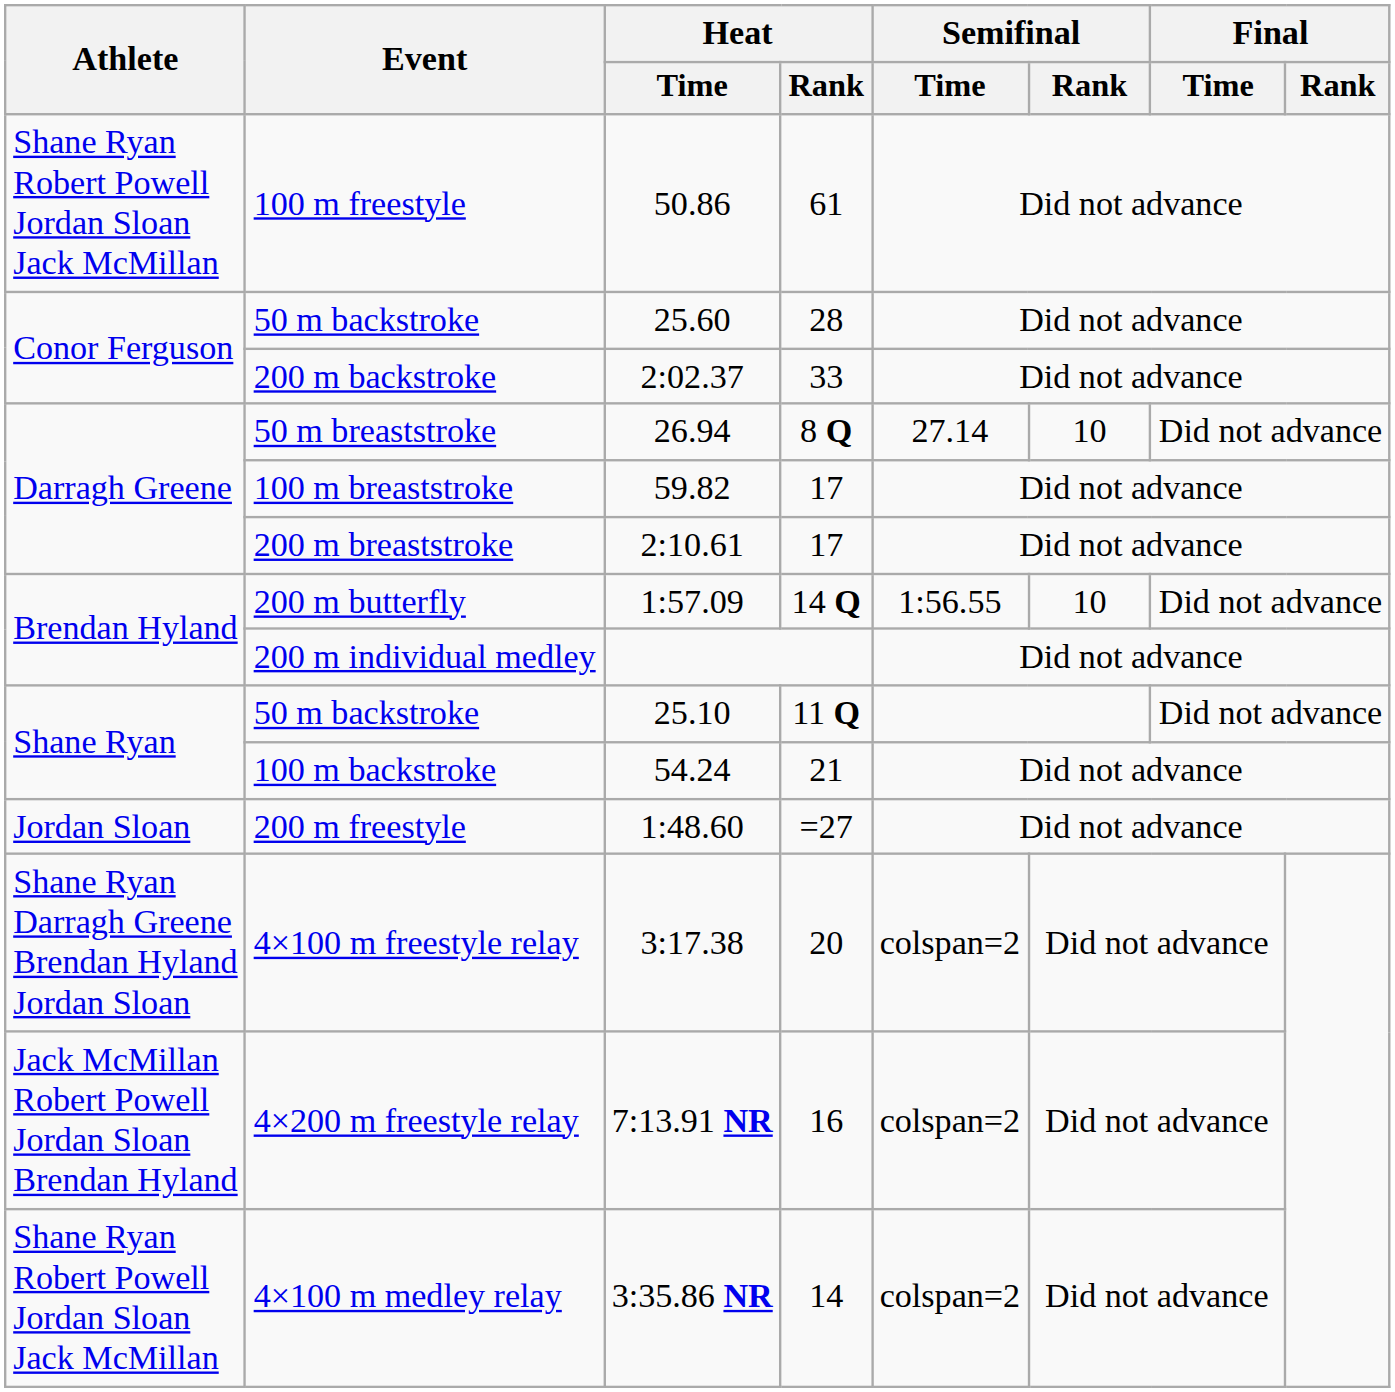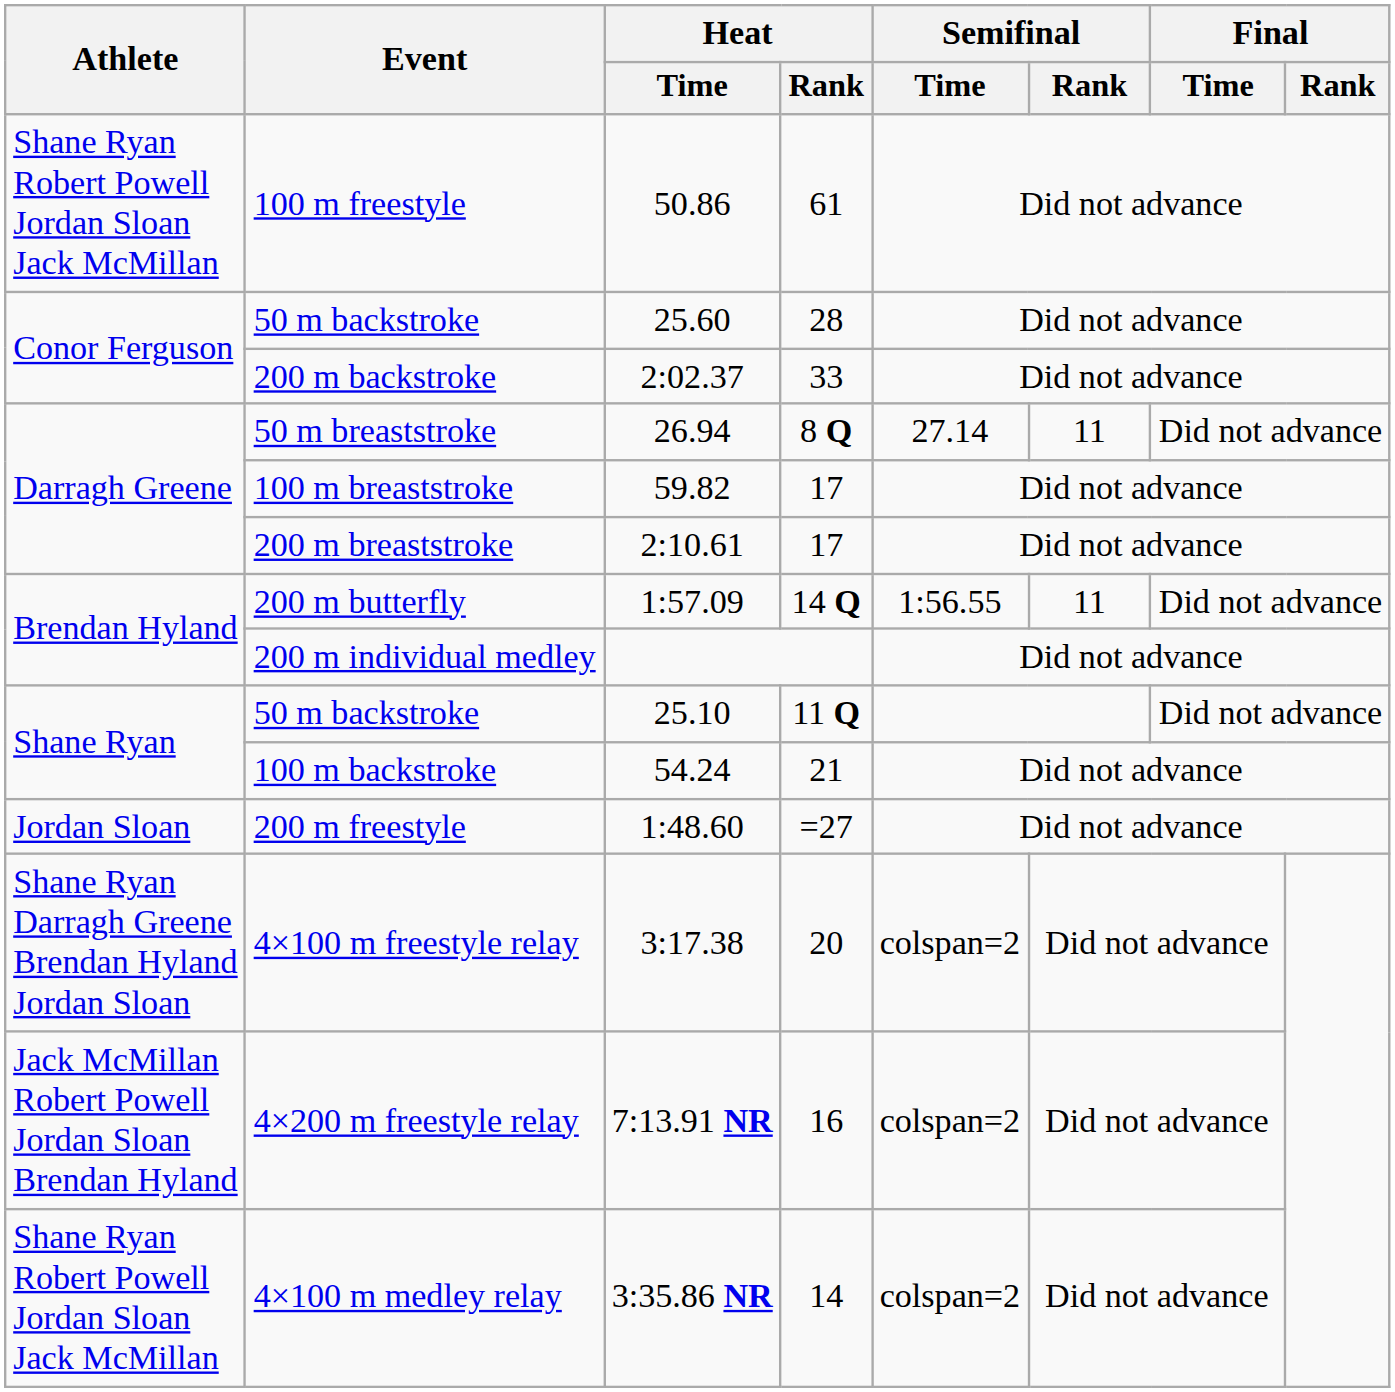(1089, 432) 10 -> (1089, 432) 11
(1089, 601) 10 -> (1089, 601) 11
